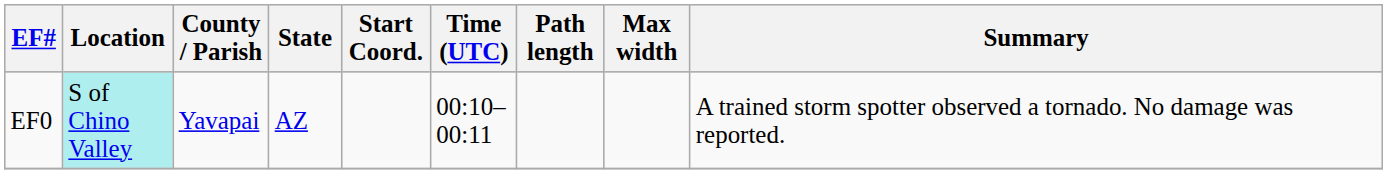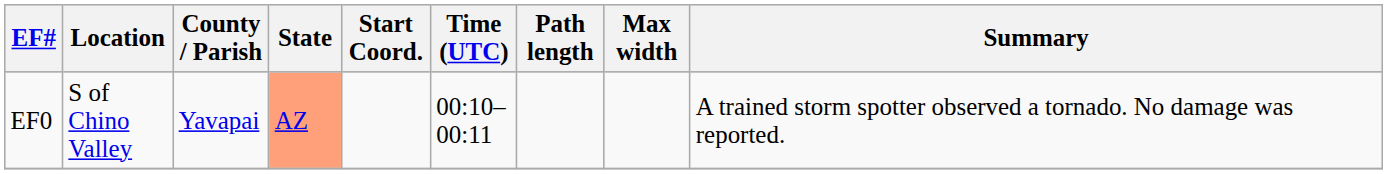(100, 120) paleturquoise background -> (100, 120) no background
(291, 120) no background -> (291, 120) lightsalmon background
